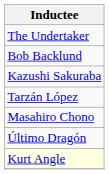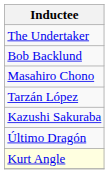(54, 76) Kazushi Sakuraba -> (51, 76) Masahiro Chono
(51, 117) Masahiro Chono -> (54, 117) Kazushi Sakuraba
